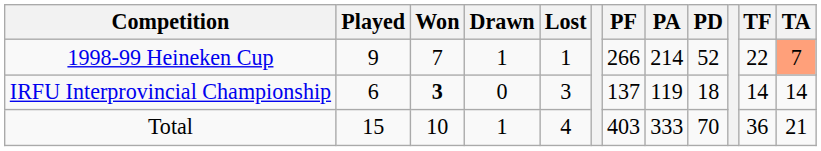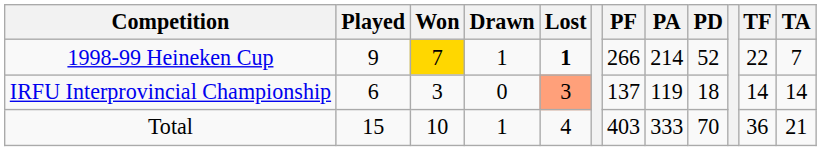(437, 57) no background -> (437, 57) gold background
(566, 57) normal -> (566, 57) bold
(796, 57) lightsalmon background -> (796, 57) no background
(437, 92) bold -> (437, 92) normal
(566, 92) no background -> (566, 92) lightsalmon background
